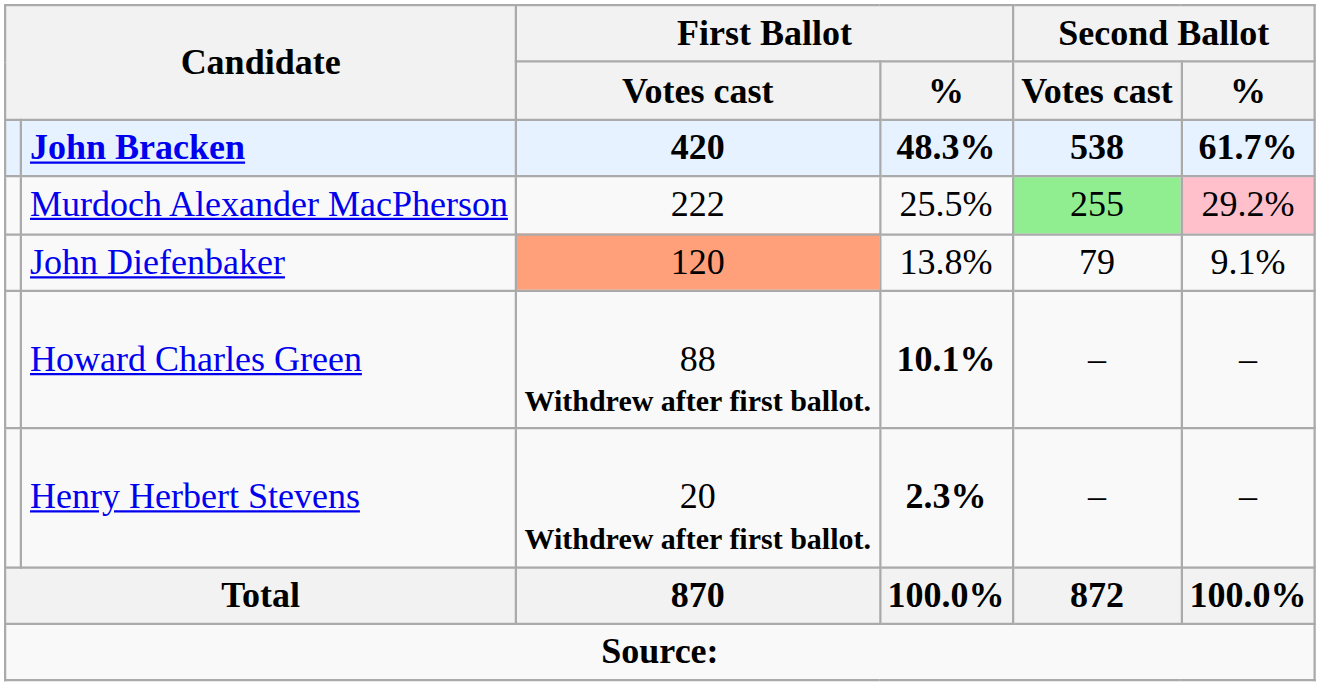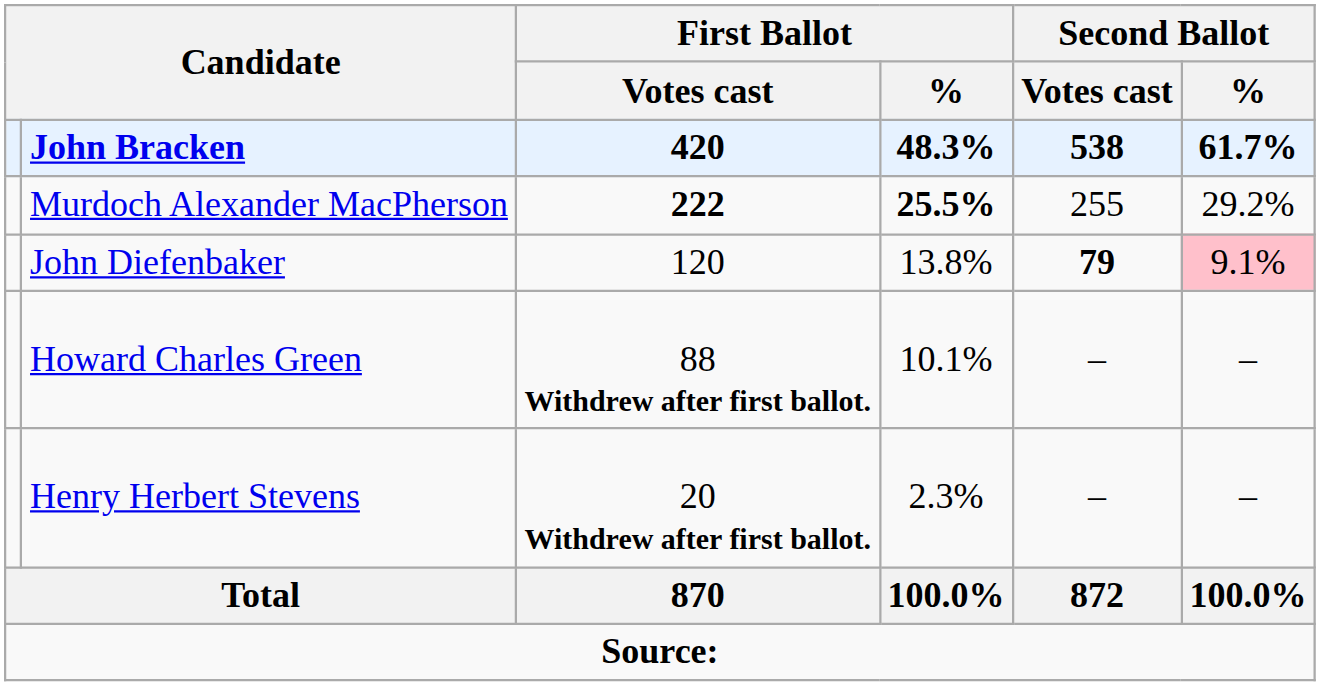(698, 204) normal -> (698, 204) bold
(946, 204) normal -> (946, 204) bold
(1097, 204) lightgreen background -> (1097, 204) no background
(1248, 204) pink background -> (1248, 204) no background
(698, 261) lightsalmon background -> (698, 261) no background
(1097, 261) normal -> (1097, 261) bold
(1248, 261) no background -> (1248, 261) pink background
(946, 359) bold -> (946, 359) normal
(946, 497) bold -> (946, 497) normal
